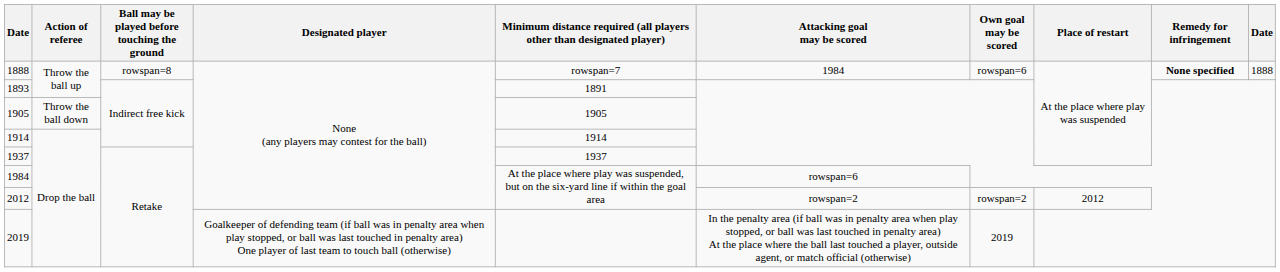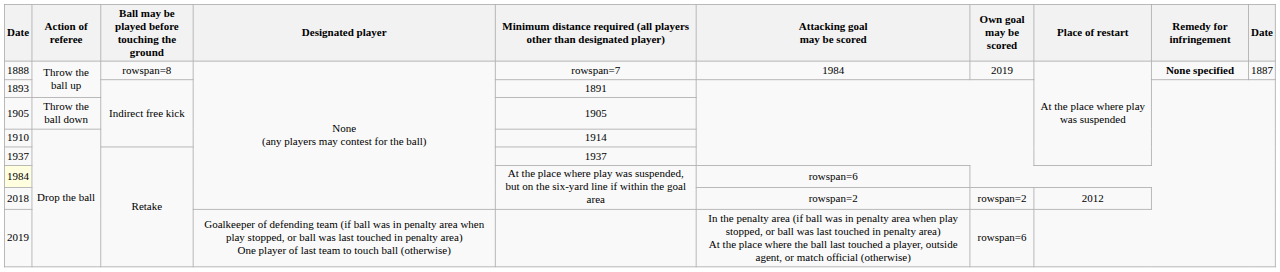(1002, 70) rowspan=6 -> (1002, 70) 2019
(1262, 70) 1888 -> (1262, 70) 1887
(18, 137) 1914 -> (18, 137) 1910
(18, 176) no background -> (18, 176) lightyellow background
(18, 198) 2012 -> (18, 198) 2018
(1002, 237) 2019 -> (1002, 237) rowspan=6
